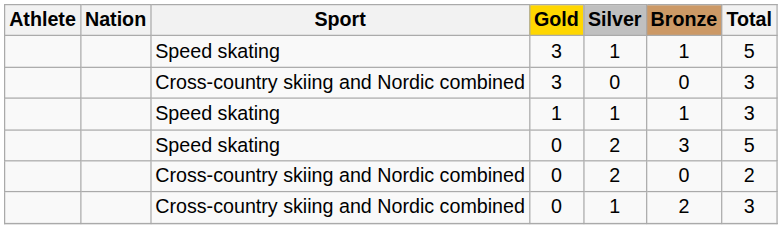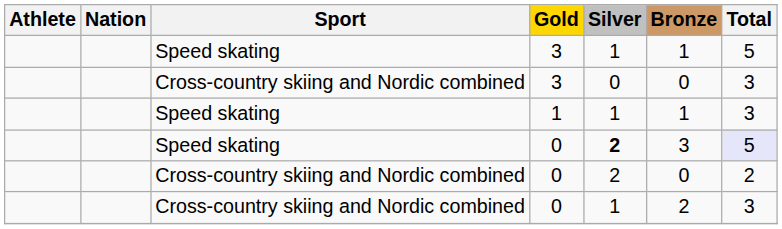(615, 144) normal -> (615, 144) bold
(749, 144) no background -> (749, 144) lavender background
